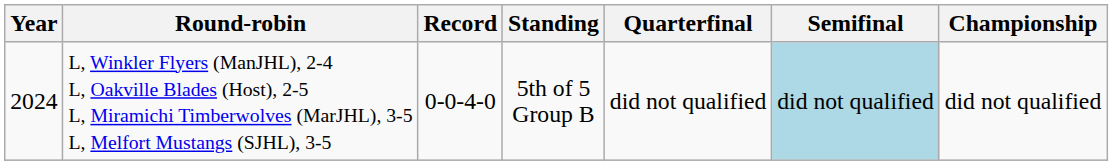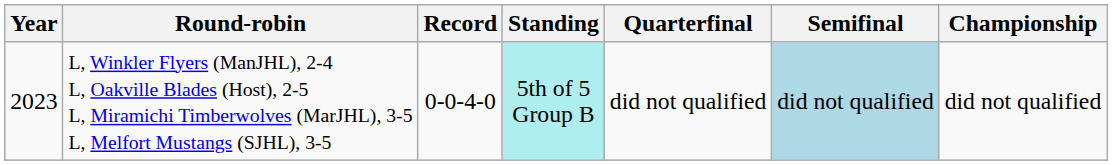(34, 100) 2024 -> (34, 100) 2023
(553, 100) no background -> (553, 100) paleturquoise background
